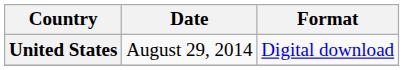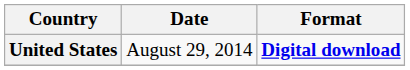(328, 49) normal -> (331, 49) bold
